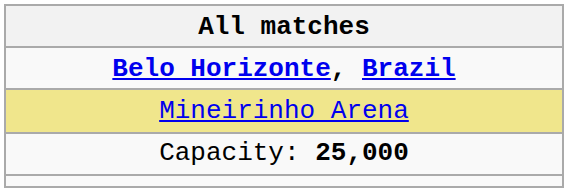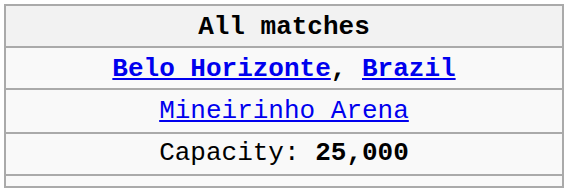(284, 111) khaki background -> (284, 111) no background
